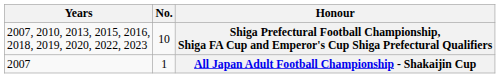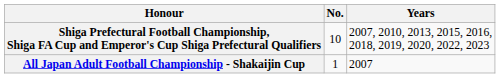columns swapped: (335, 13) <-> (79, 13)
